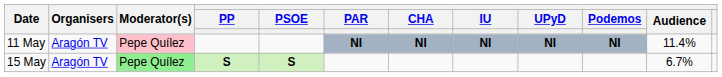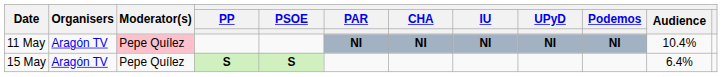(679, 43) 11.4% -> (679, 43) 10.4%
(152, 62) lightgreen background -> (152, 62) no background
(679, 62) 6.7% -> (679, 62) 6.4%
